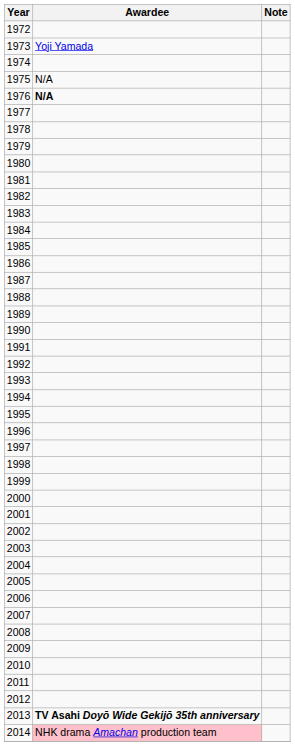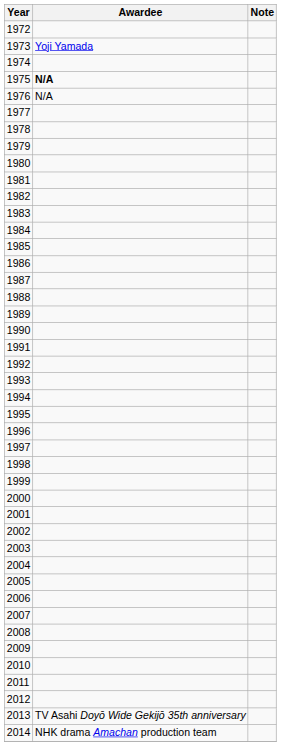(44, 79) normal -> (44, 79) bold
(44, 96) bold -> (44, 96) normal
(147, 716) bold -> (140, 716) normal
(126, 733) pink background -> (126, 733) no background
